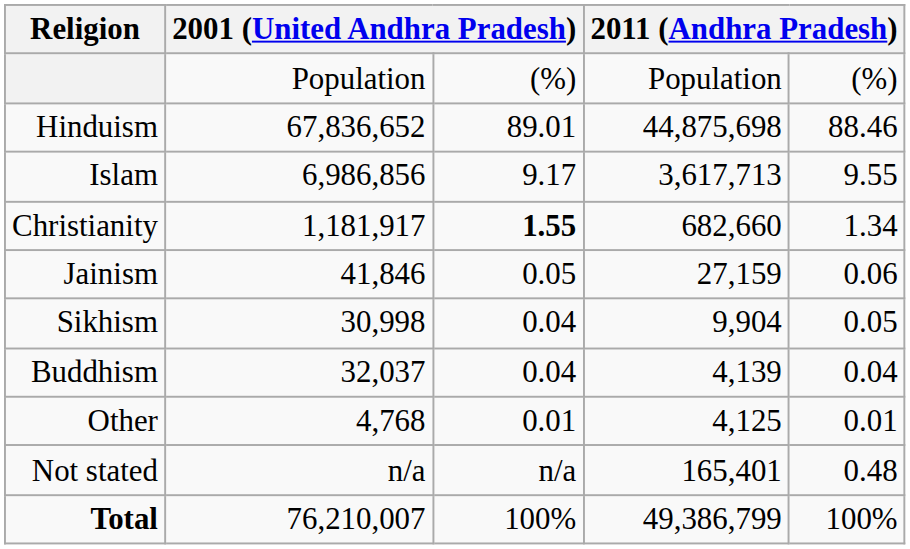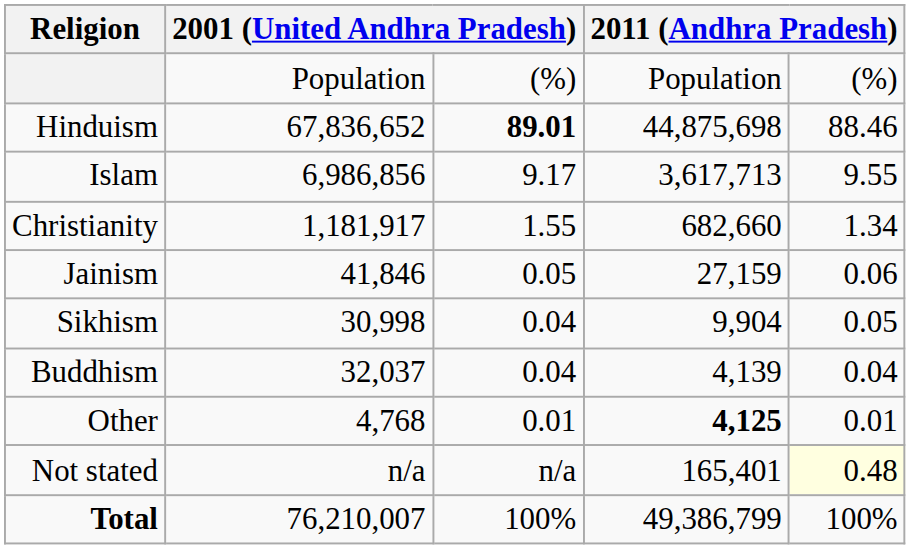(541, 126) normal -> (541, 126) bold
(549, 224) bold -> (549, 224) normal
(747, 420) normal -> (747, 420) bold
(871, 469) no background -> (871, 469) lightyellow background
